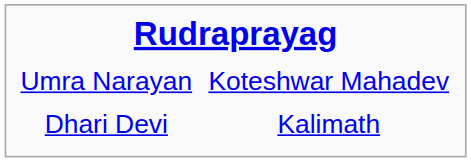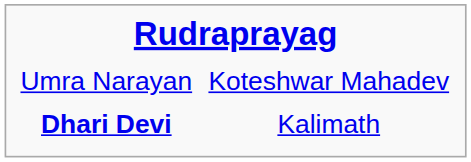(106, 124) normal -> (106, 124) bold
